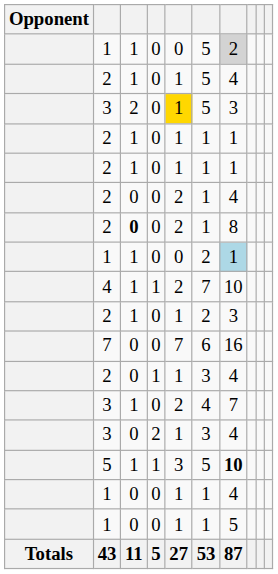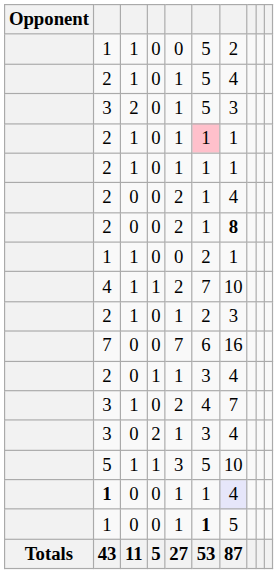(233, 49) lightgrey background -> (233, 49) no background
(179, 108) gold background -> (179, 108) no background
(206, 138) no background -> (206, 138) pink background
(134, 227) bold -> (134, 227) normal
(233, 227) normal -> (233, 227) bold
(233, 256) lightblue background -> (233, 256) no background
(233, 464) bold -> (233, 464) normal
(107, 494) normal -> (107, 494) bold
(233, 494) no background -> (233, 494) lavender background
(206, 524) normal -> (206, 524) bold
